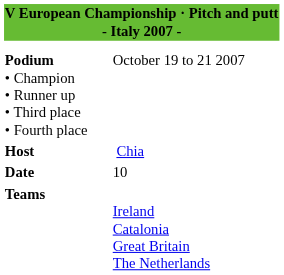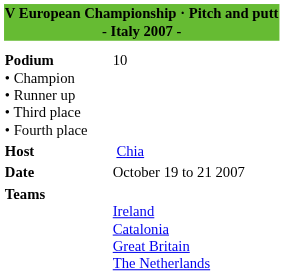(179, 60) October 19 to 21 2007 -> (120, 60) 10
(120, 172) 10 -> (179, 172) October 19 to 21 2007
